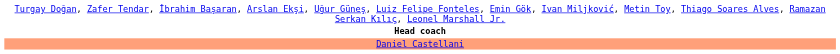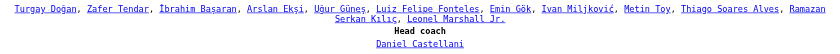(420, 44) lightsalmon background -> (420, 44) no background
